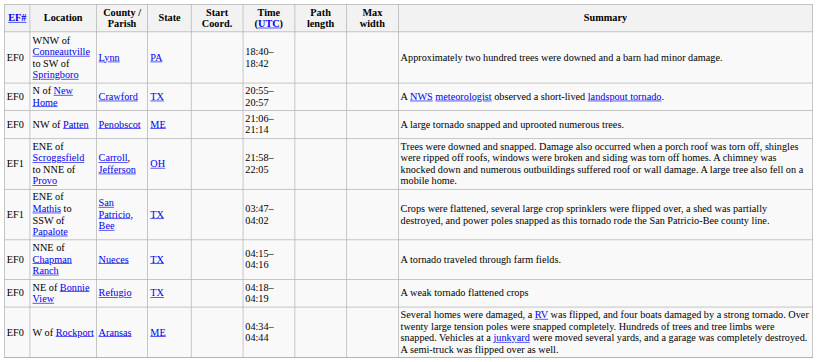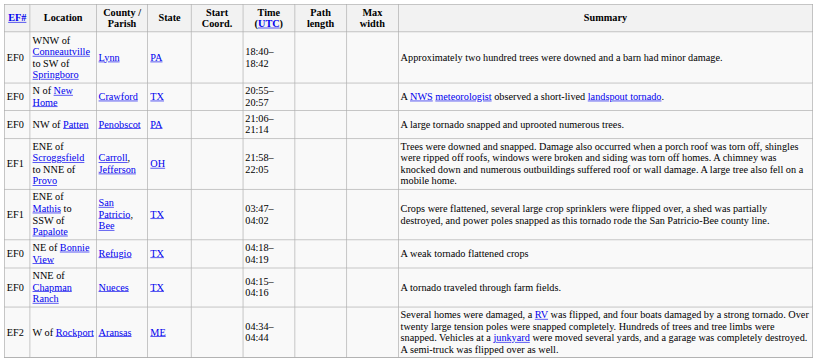(158, 124) ME -> (156, 124) PA
rows swapped: (52, 259) <-> (61, 293)
(15, 332) EF0 -> (15, 332) EF2
